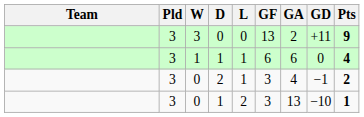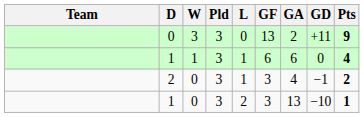columns swapped: (172, 15) <-> (220, 15)
